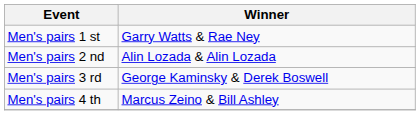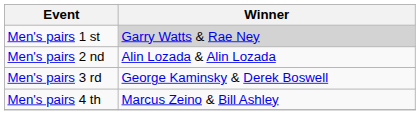(191, 36) no background -> (191, 36) lightgrey background
